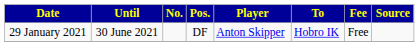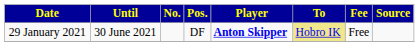(250, 32) normal -> (250, 32) bold
(316, 32) no background -> (318, 32) khaki background
